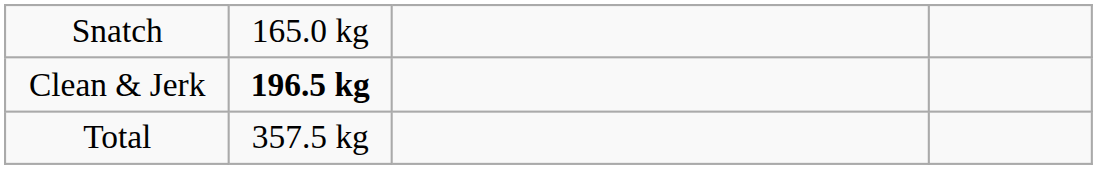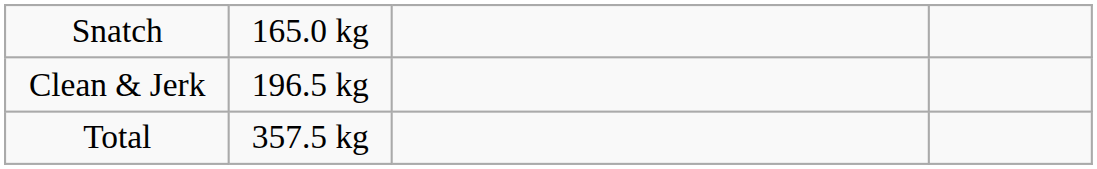(310, 84) bold -> (310, 84) normal
